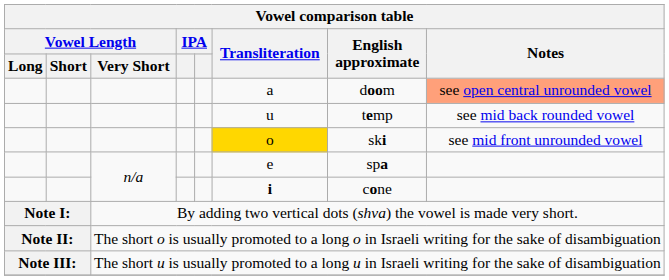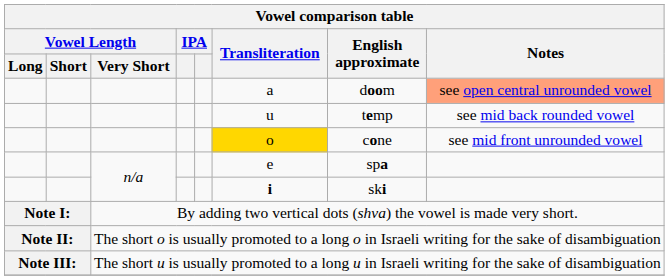(377, 139) ski -> (377, 139) cone
(377, 189) cone -> (377, 189) ski
